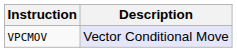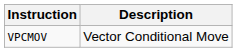(156, 36) lavender background -> (156, 36) no background
